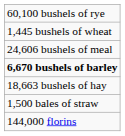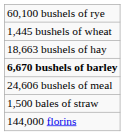(60, 49) 24,606 bushels of meal -> (57, 49) 18,663 bushels of hay
(57, 85) 18,663 bushels of hay -> (60, 85) 24,606 bushels of meal
